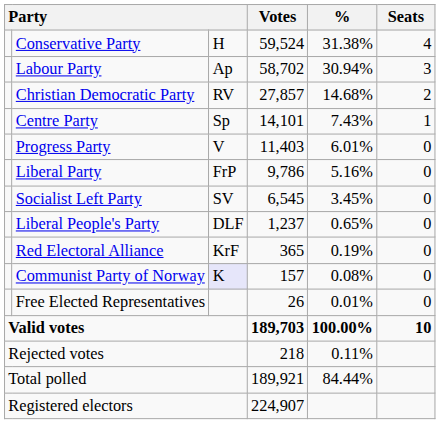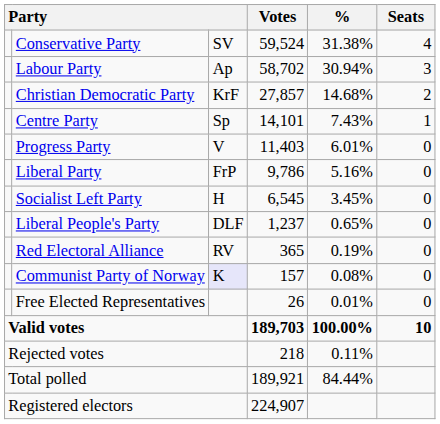(219, 43) H -> (223, 43) SV
(223, 95) RV -> (226, 95) KrF
(223, 198) SV -> (219, 198) H
(226, 250) KrF -> (223, 250) RV
